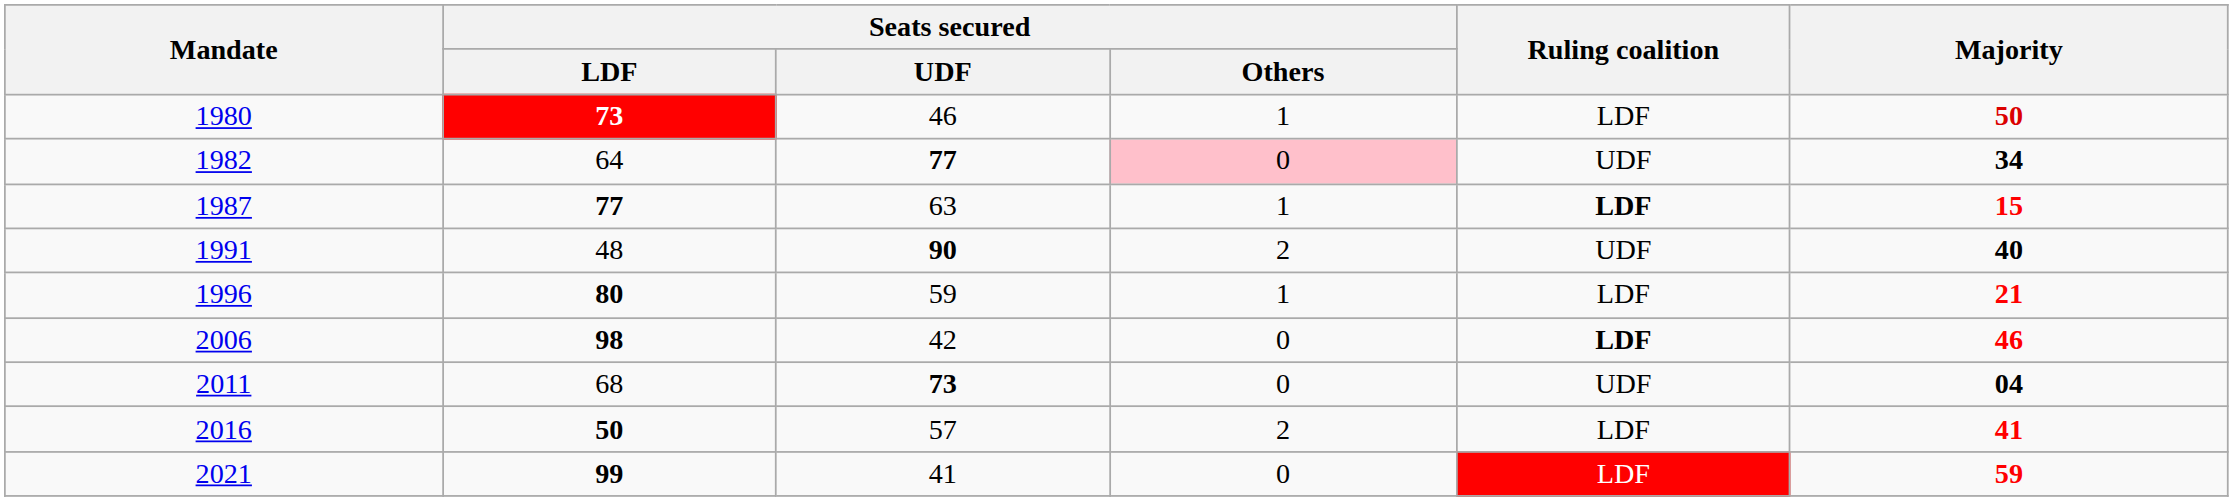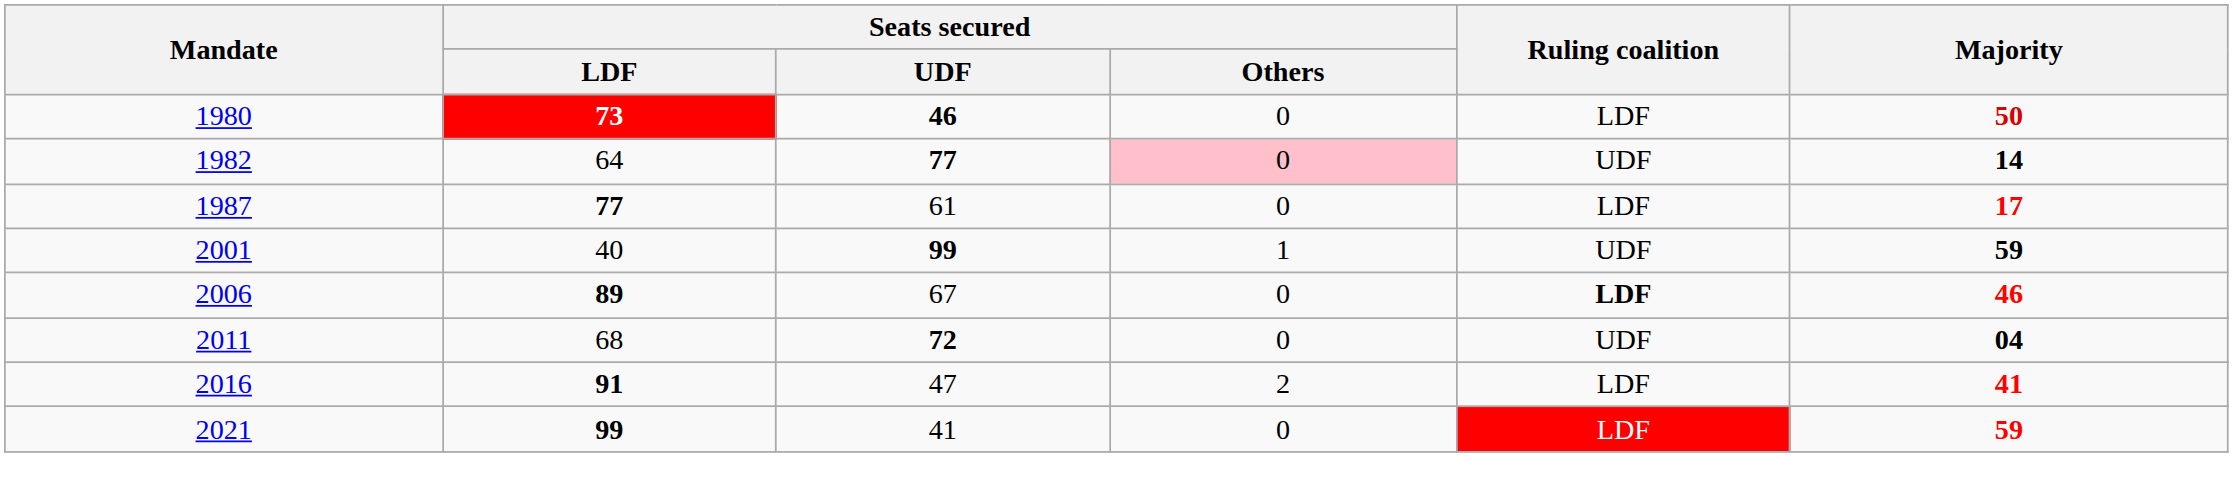(943, 116) normal -> (943, 116) bold
(1283, 116) 1 -> (1283, 116) 0
(2009, 160) 34 -> (2009, 160) 14
(943, 205) 63 -> (943, 205) 61
(1283, 205) 1 -> (1283, 205) 0
(1623, 205) bold -> (1623, 205) normal
(2009, 205) 15 -> (2009, 205) 17
- row: (224, 250)
- row: (224, 294)
+ row: (224, 250)
(609, 339) 98 -> (609, 294) 89
(943, 339) 42 -> (943, 294) 67
(943, 384) 73 -> (943, 339) 72
(609, 428) 50 -> (609, 384) 91
(943, 428) 57 -> (943, 384) 47
